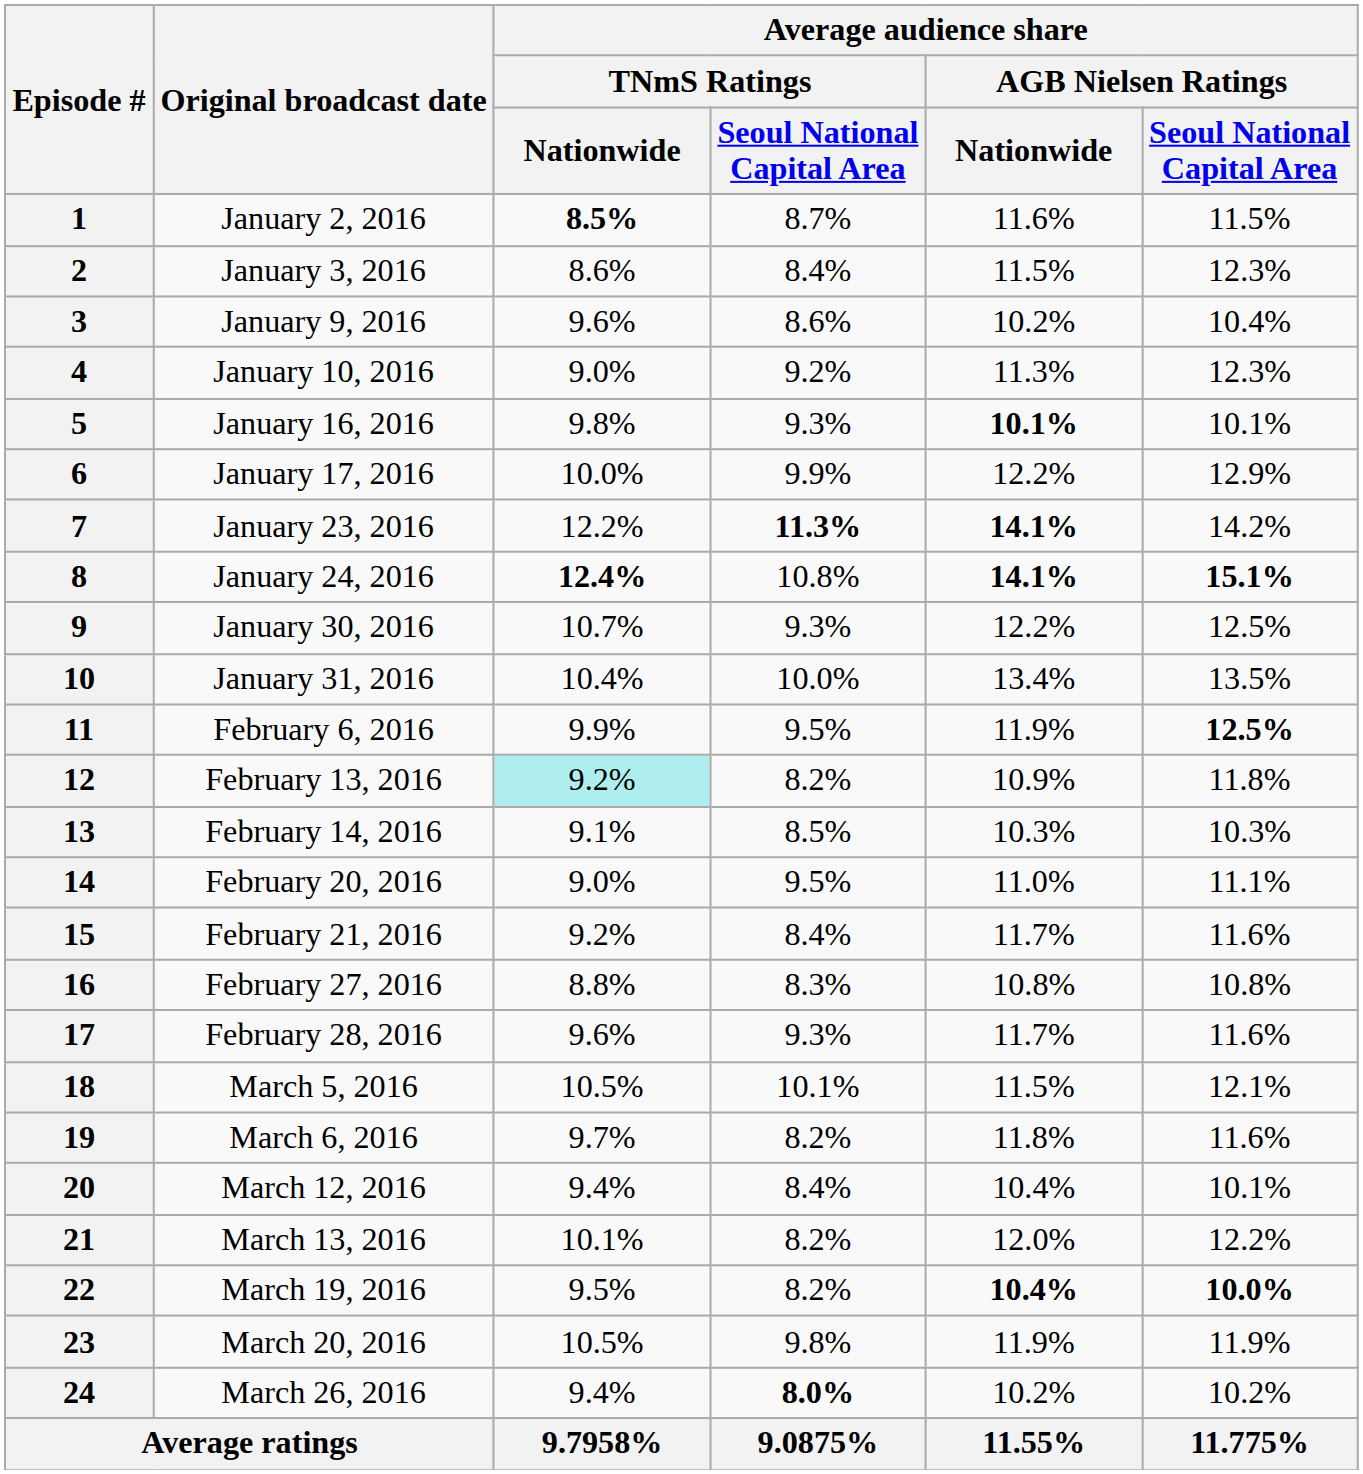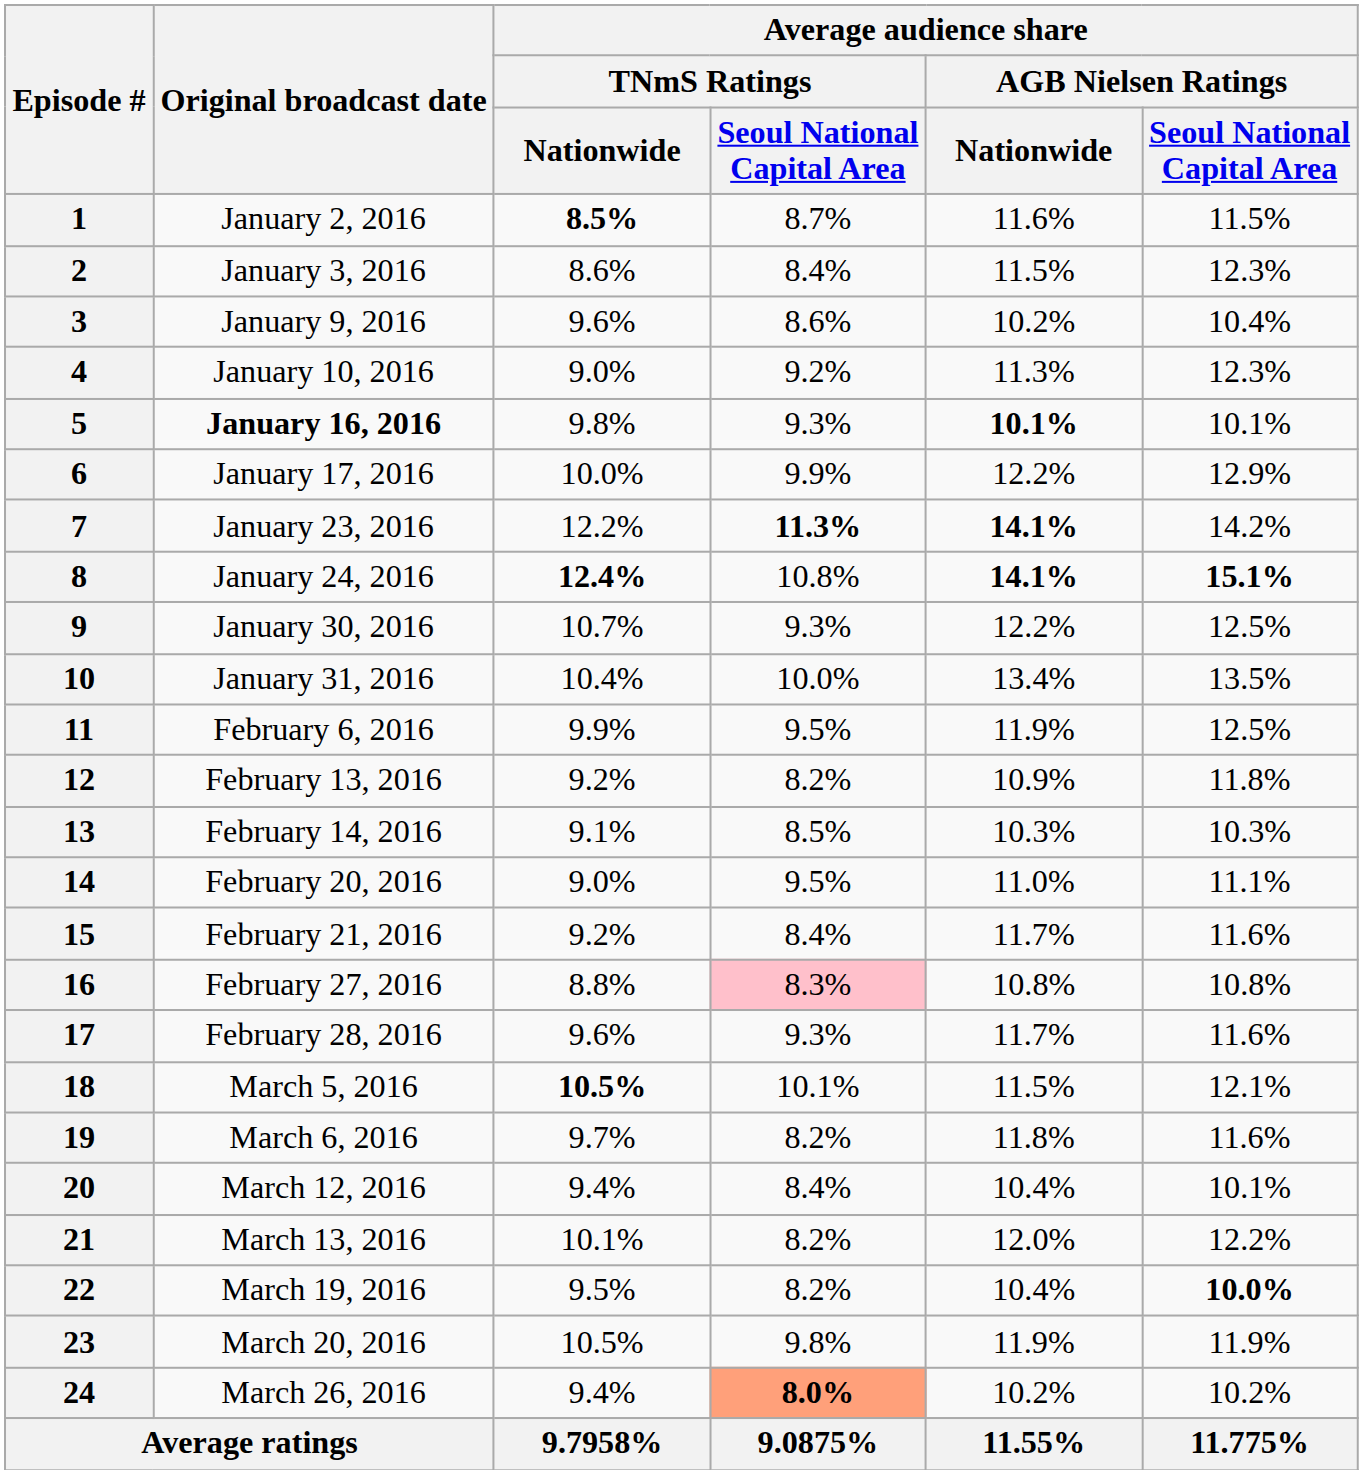(324, 423) normal -> (324, 423) bold
(1250, 729) bold -> (1250, 729) normal
(602, 780) paleturquoise background -> (602, 780) no background
(818, 984) no background -> (818, 984) pink background
(602, 1086) normal -> (602, 1086) bold
(1034, 1290) bold -> (1034, 1290) normal
(818, 1392) no background -> (818, 1392) lightsalmon background
